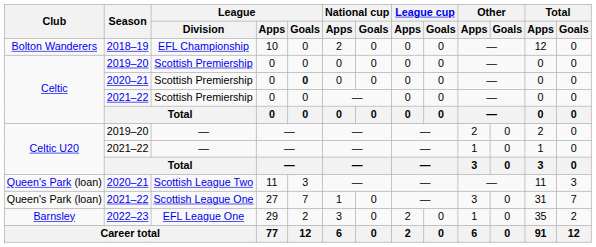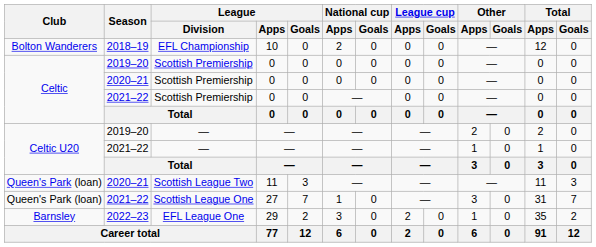(305, 81) bold -> (305, 81) normal
